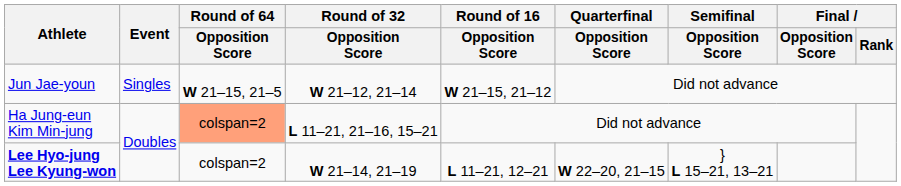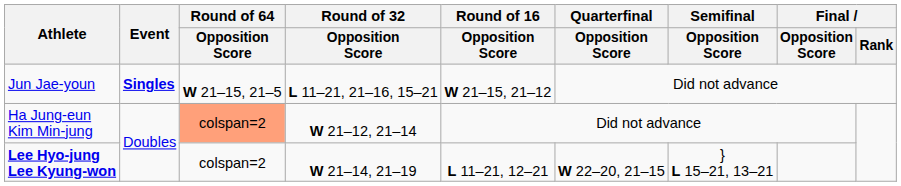(147, 84) normal -> (149, 84) bold
(363, 92) W 21–12, 21–14 -> (363, 92) L 11–21, 21–16, 15–21
(363, 131) L 11–21, 21–16, 15–21 -> (363, 131) W 21–12, 21–14
